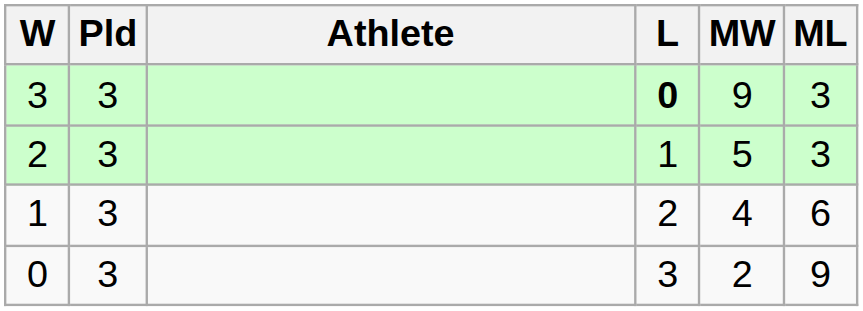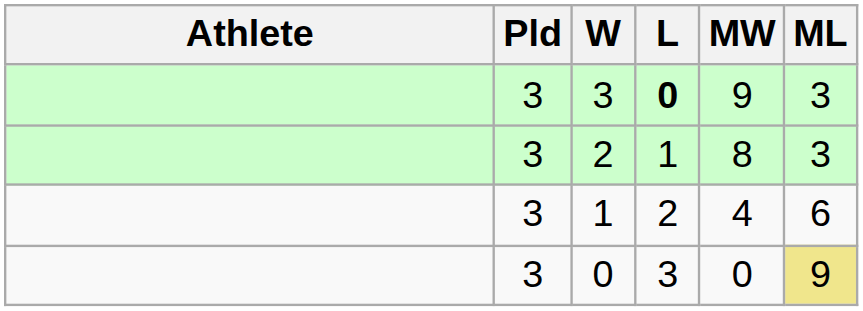columns swapped: (391, 34) <-> (37, 34)
(742, 154) 5 -> (742, 154) 8
(742, 273) 2 -> (742, 273) 0
(820, 273) no background -> (820, 273) khaki background
